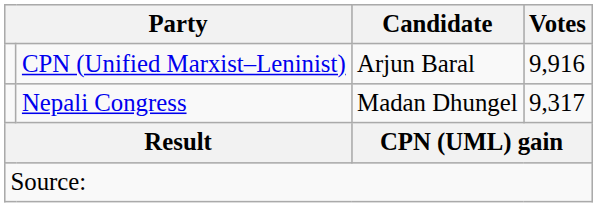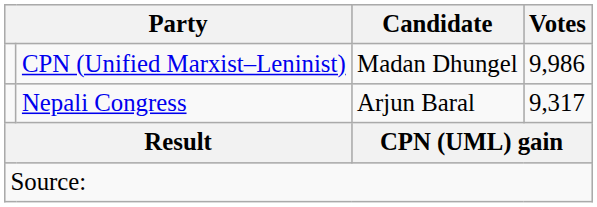(416, 63) Arjun Baral -> (437, 63) Madan Dhungel
(557, 63) 9,916 -> (557, 63) 9,986
(437, 102) Madan Dhungel -> (416, 102) Arjun Baral
